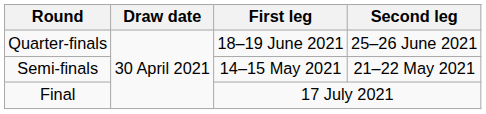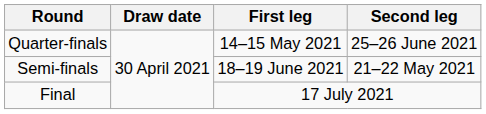(281, 43) 18–19 June 2021 -> (281, 43) 14–15 May 2021
(281, 69) 14–15 May 2021 -> (281, 69) 18–19 June 2021
